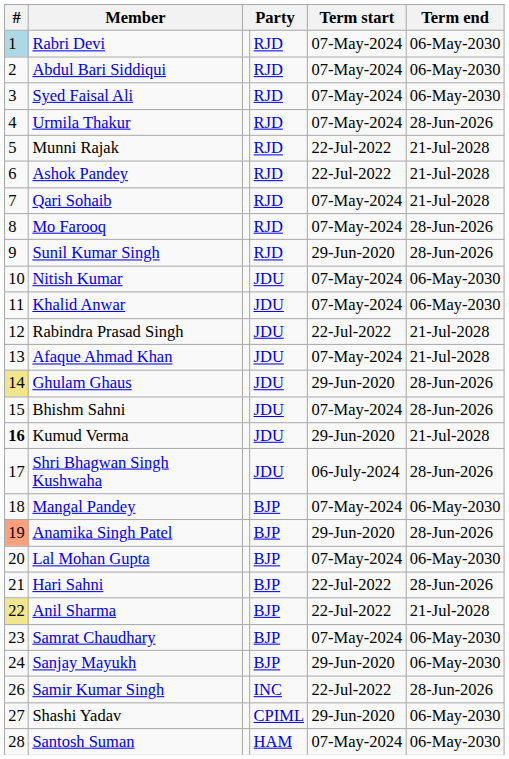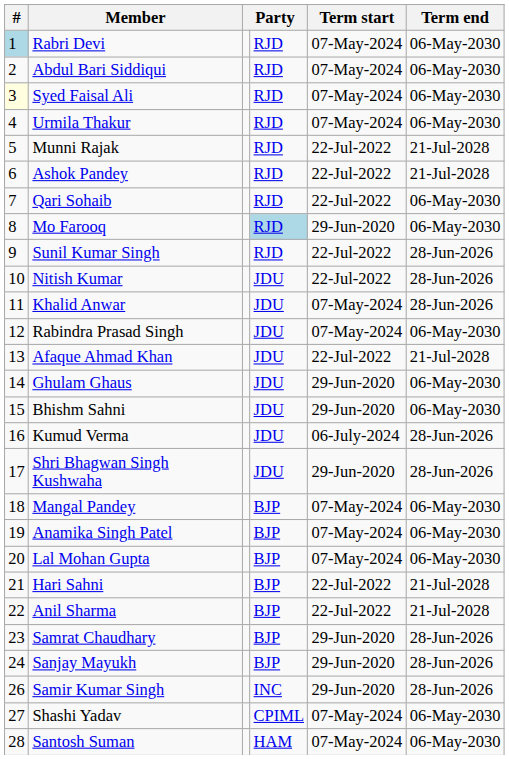(12, 95) no background -> (12, 95) lightyellow background
(451, 122) 28-Jun-2026 -> (455, 122) 06-May-2030
(357, 200) 07-May-2024 -> (351, 200) 22-Jul-2022
(450, 200) 21-Jul-2028 -> (455, 200) 06-May-2030
(268, 226) no background -> (268, 226) lightblue background
(357, 226) 07-May-2024 -> (353, 226) 29-Jun-2020
(451, 226) 28-Jun-2026 -> (455, 226) 06-May-2030
(353, 252) 29-Jun-2020 -> (351, 252) 22-Jul-2022
(357, 278) 07-May-2024 -> (351, 278) 22-Jul-2022
(455, 278) 06-May-2030 -> (451, 278) 28-Jun-2026
(455, 305) 06-May-2030 -> (451, 305) 28-Jun-2026
(351, 331) 22-Jul-2022 -> (357, 331) 07-May-2024
(450, 331) 21-Jul-2028 -> (455, 331) 06-May-2030
(357, 357) 07-May-2024 -> (351, 357) 22-Jul-2022
(17, 383) khaki background -> (17, 383) no background
(451, 383) 28-Jun-2026 -> (455, 383) 06-May-2030
(357, 409) 07-May-2024 -> (353, 409) 29-Jun-2020
(451, 409) 28-Jun-2026 -> (455, 409) 06-May-2030
(17, 435) bold -> (17, 435) normal
(353, 435) 29-Jun-2020 -> (355, 435) 06-July-2024
(450, 435) 21-Jul-2028 -> (451, 435) 28-Jun-2026
(355, 471) 06-July-2024 -> (353, 471) 29-Jun-2020
(17, 532) lightsalmon background -> (17, 532) no background
(353, 532) 29-Jun-2020 -> (357, 532) 07-May-2024
(451, 532) 28-Jun-2026 -> (455, 532) 06-May-2030
(451, 584) 28-Jun-2026 -> (450, 584) 21-Jul-2028
(17, 611) khaki background -> (17, 611) no background
(357, 637) 07-May-2024 -> (353, 637) 29-Jun-2020
(455, 637) 06-May-2030 -> (451, 637) 28-Jun-2026
(455, 663) 06-May-2030 -> (451, 663) 28-Jun-2026
(351, 689) 22-Jul-2022 -> (353, 689) 29-Jun-2020
(353, 715) 29-Jun-2020 -> (357, 715) 07-May-2024
